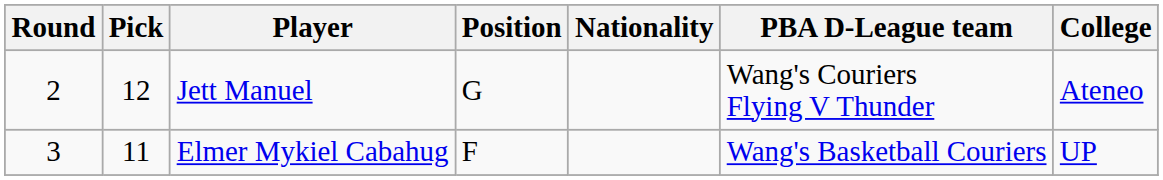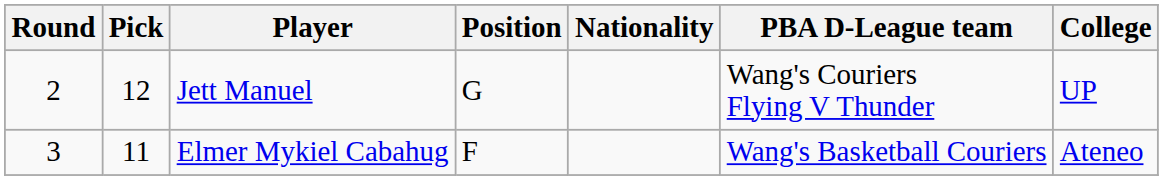(1102, 89) Ateneo -> (1078, 89) UP
(1078, 151) UP -> (1102, 151) Ateneo
